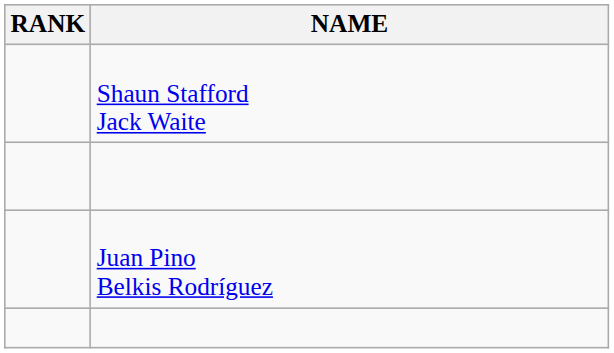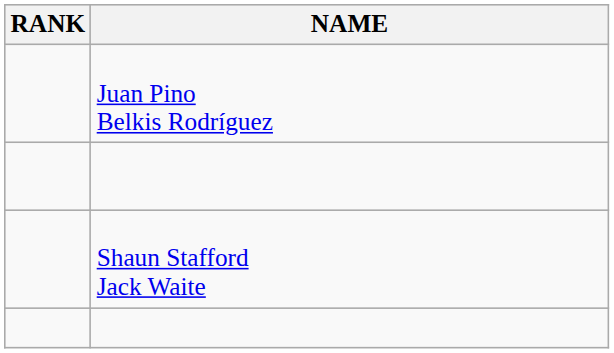(173, 107) Shaun Stafford Jack Waite -> (185, 107) Juan Pino Belkis Rodríguez
(185, 272) Juan Pino Belkis Rodríguez -> (173, 272) Shaun Stafford Jack Waite
